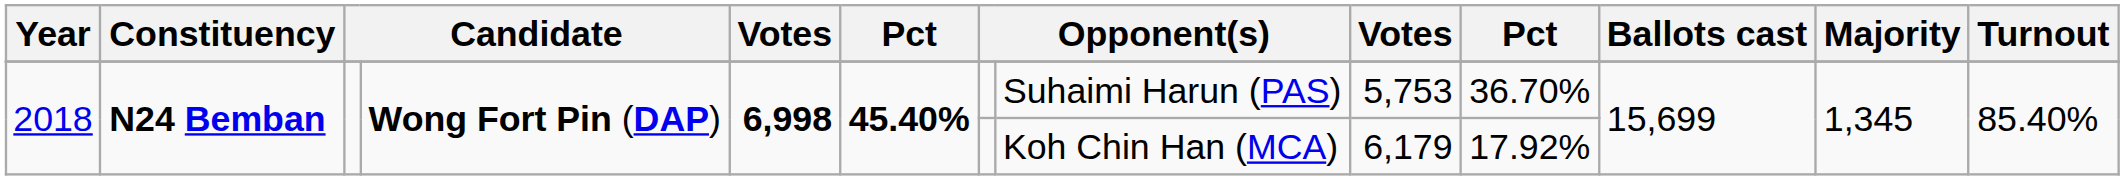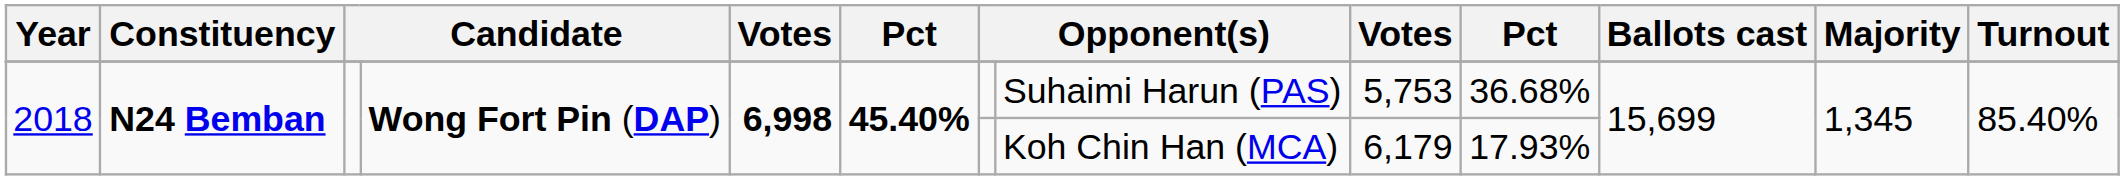(1530, 90) 36.70% -> (1530, 90) 36.68%
(1530, 147) 17.92% -> (1530, 147) 17.93%
